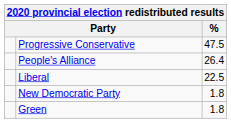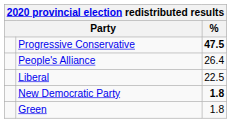(214, 45) normal -> (214, 45) bold
(217, 93) normal -> (217, 93) bold
